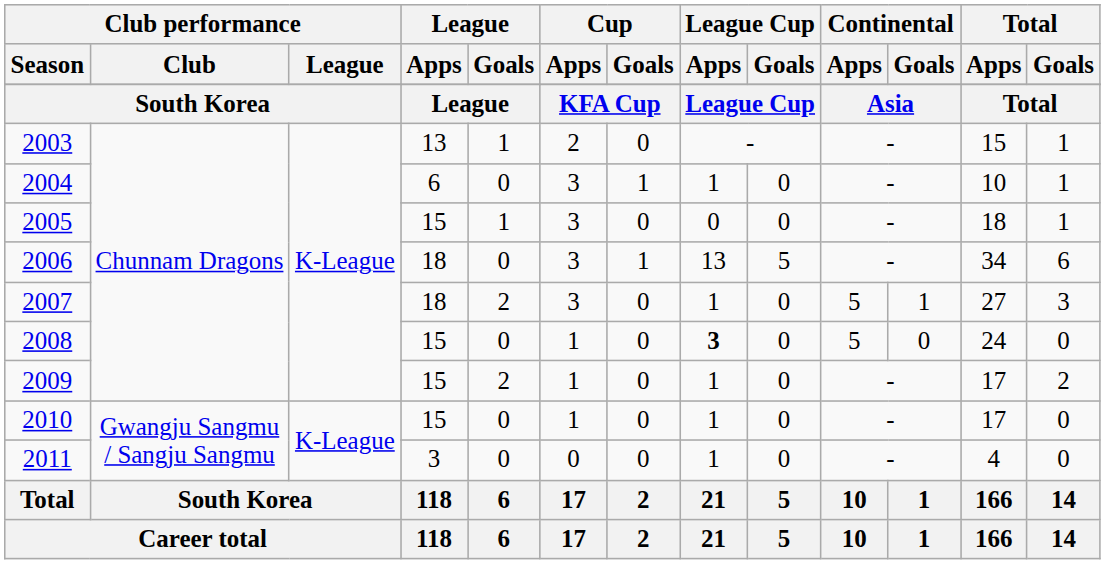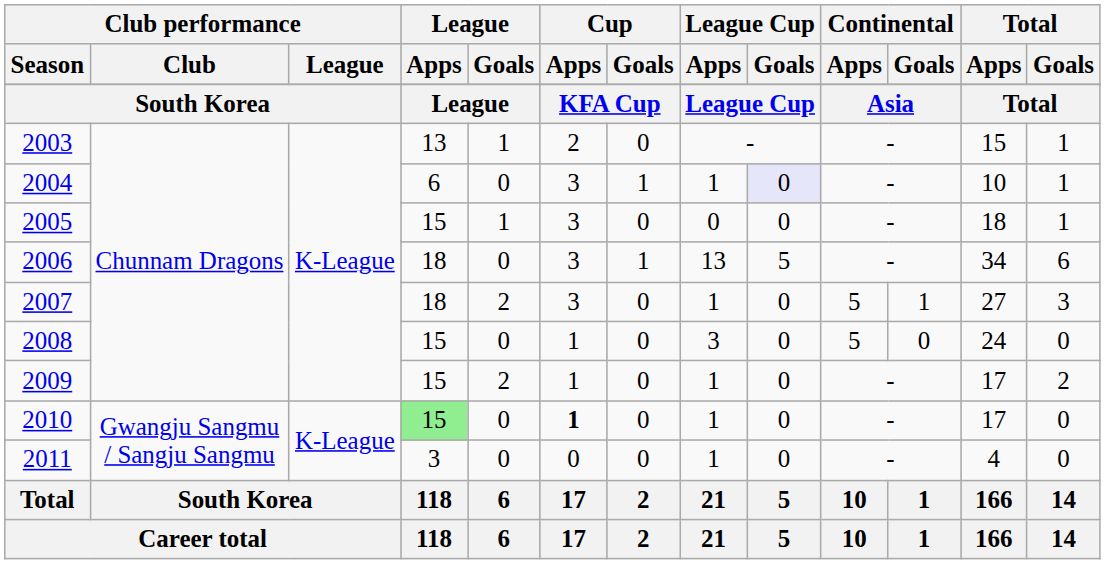(784, 182) no background -> (784, 182) lavender background
(713, 340) bold -> (713, 340) normal
(434, 420) no background -> (434, 420) lightgreen background
(574, 420) normal -> (574, 420) bold
